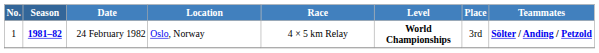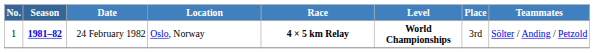(318, 34) normal -> (318, 34) bold
(542, 34) bold -> (539, 34) normal
